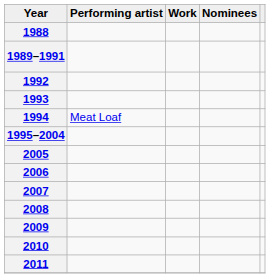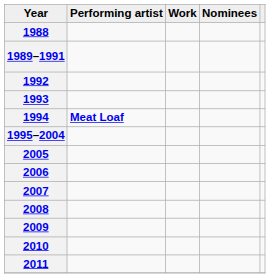(96, 117) normal -> (97, 117) bold
